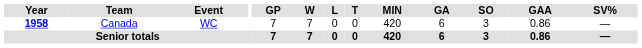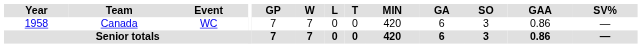(36, 23) bold -> (36, 23) normal
